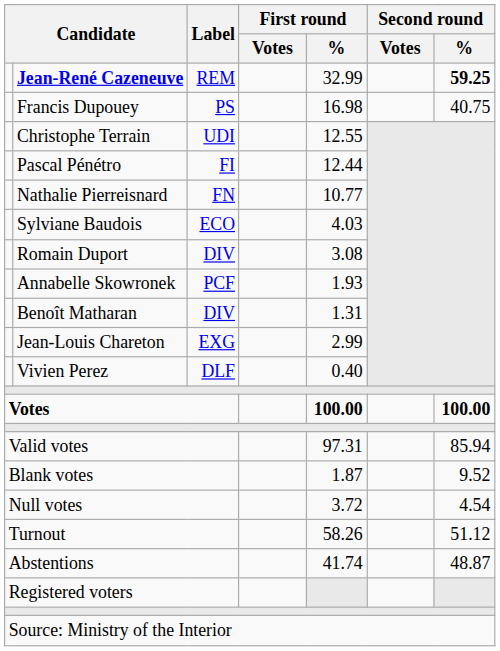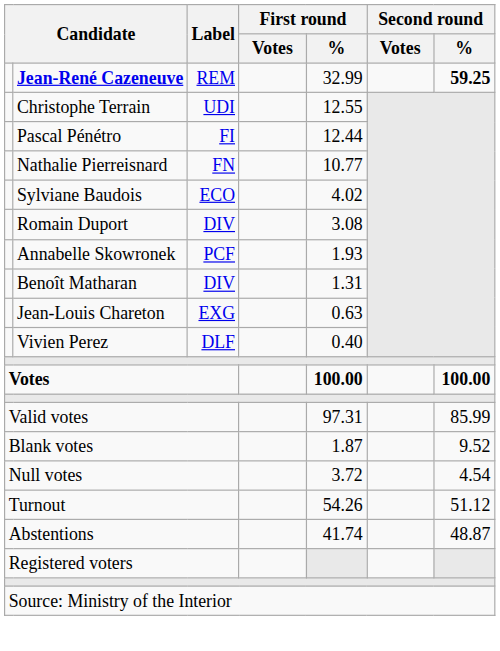- row: (78, 107)
(347, 224) 4.03 -> (347, 195) 4.02
(347, 341) 2.99 -> (347, 312) 0.63
(470, 446) 85.94 -> (470, 417) 85.99
(343, 534) 58.26 -> (343, 505) 54.26
